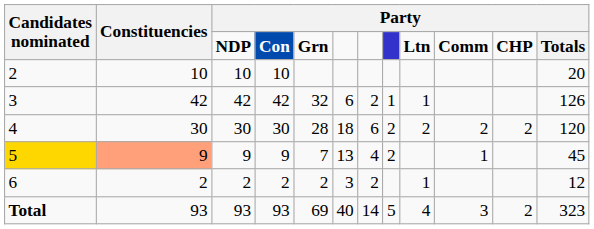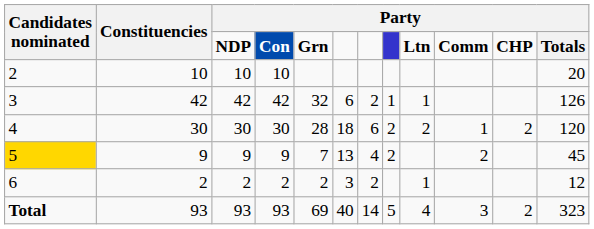(484, 127) 2 -> (484, 127) 1
(203, 155) lightsalmon background -> (203, 155) no background
(484, 155) 1 -> (484, 155) 2
